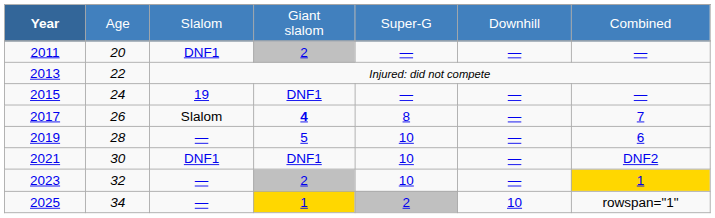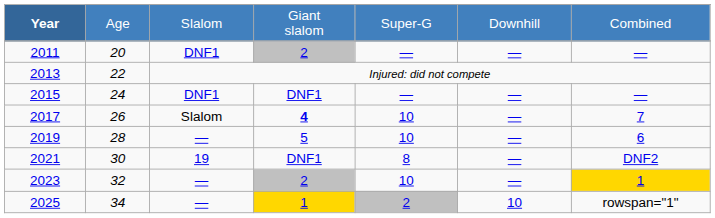(202, 95) 19 -> (202, 95) DNF1
(406, 116) 8 -> (406, 116) 10
(202, 159) DNF1 -> (202, 159) 19
(406, 159) 10 -> (406, 159) 8
